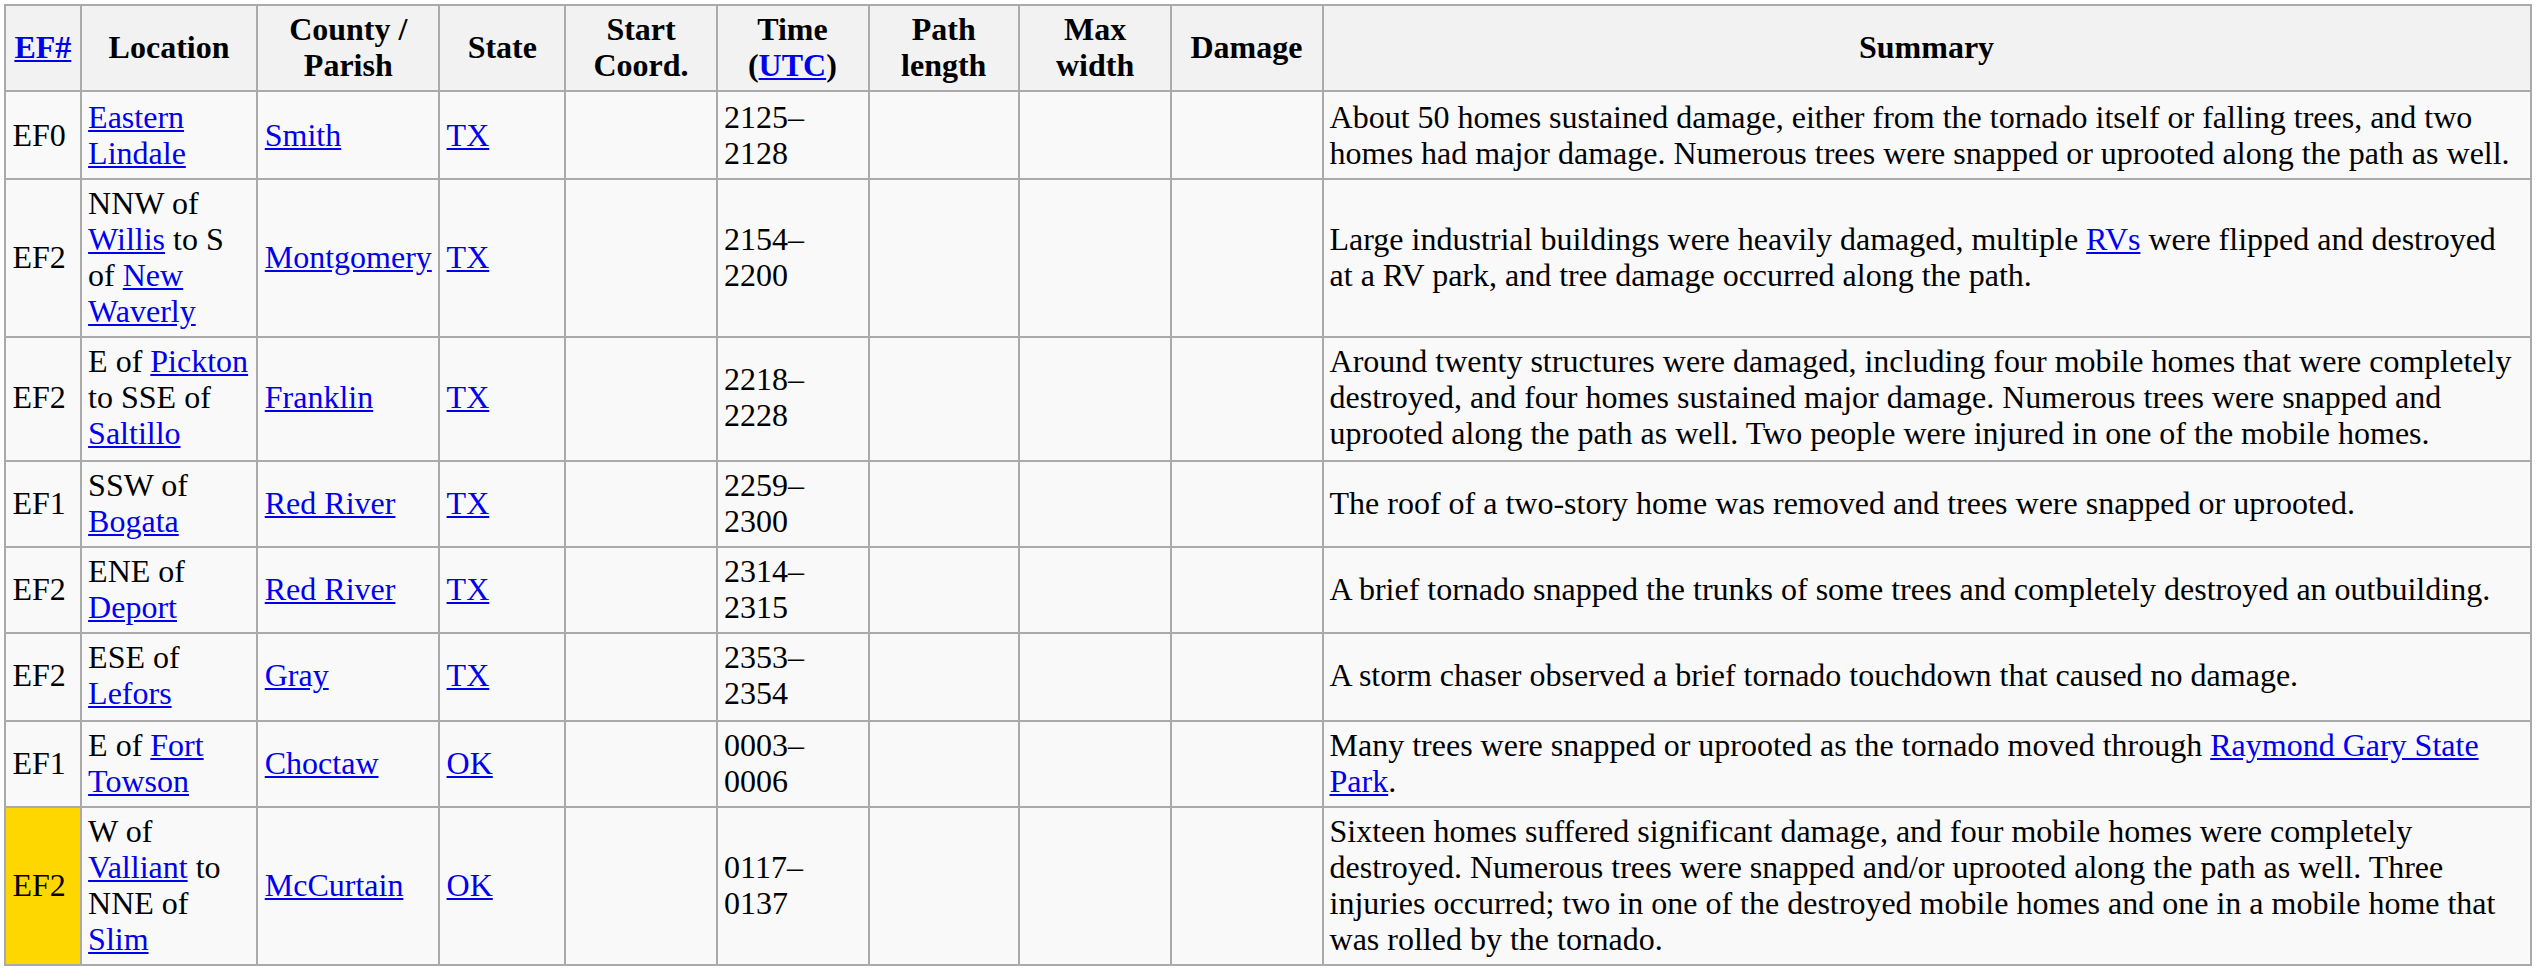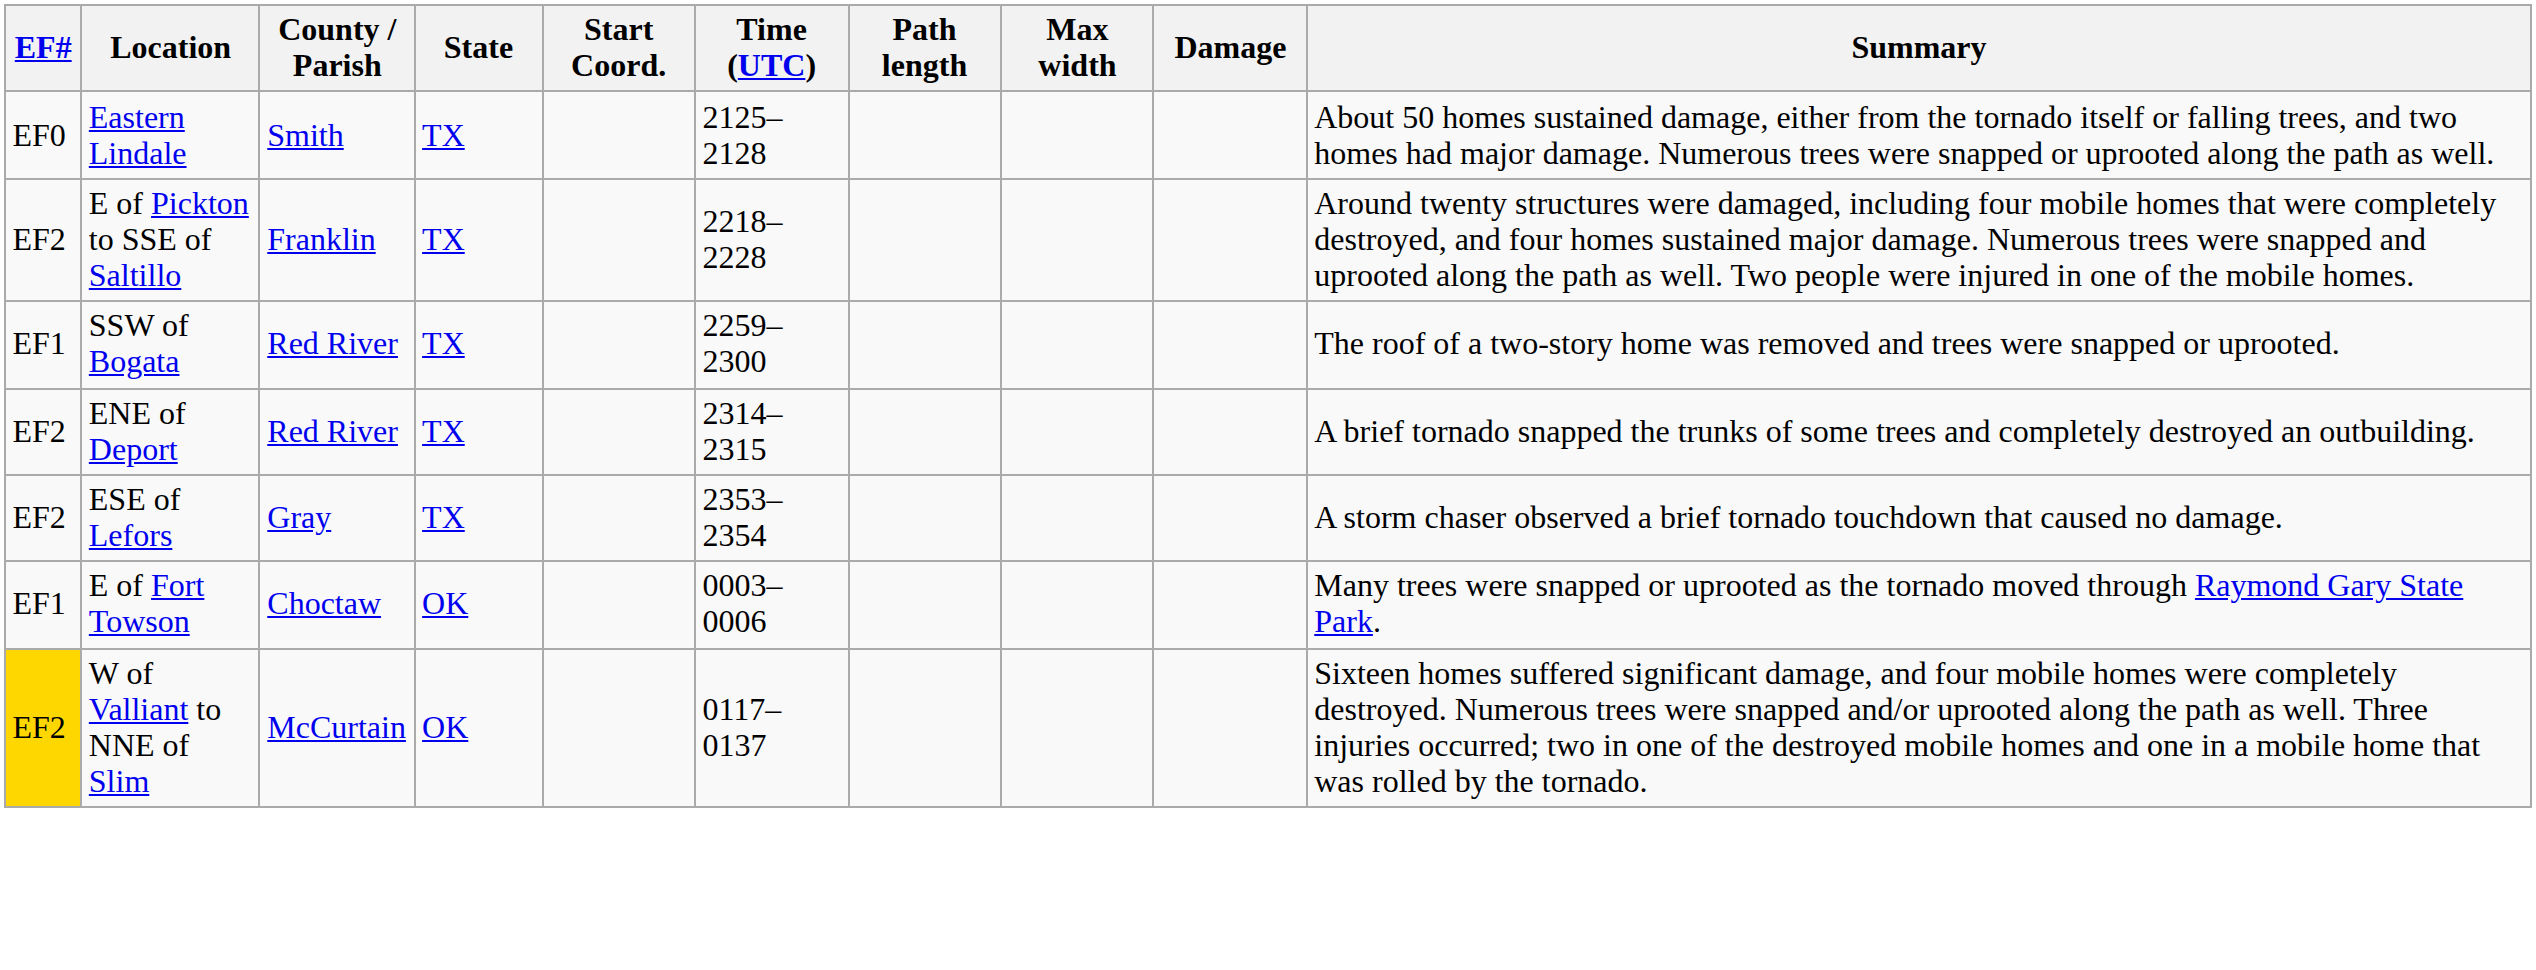- row: (156, 257)
